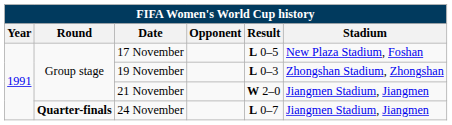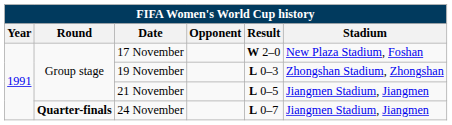(264, 52) L 0–5 -> (264, 52) W 2–0
(264, 91) W 2–0 -> (264, 91) L 0–5
